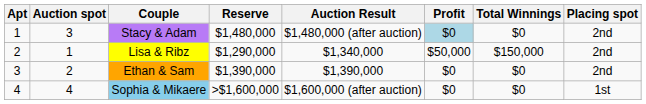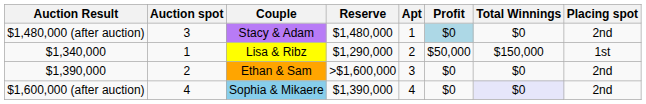columns swapped: (17, 14) <-> (353, 14)
(602, 52) 2nd -> (602, 52) 1st
(245, 71) $1,390,000 -> (363, 71) >$1,600,000
(245, 90) >$1,600,000 -> (363, 90) $1,390,000
(519, 90) no background -> (519, 90) lavender background
(602, 90) 1st -> (602, 90) 2nd
